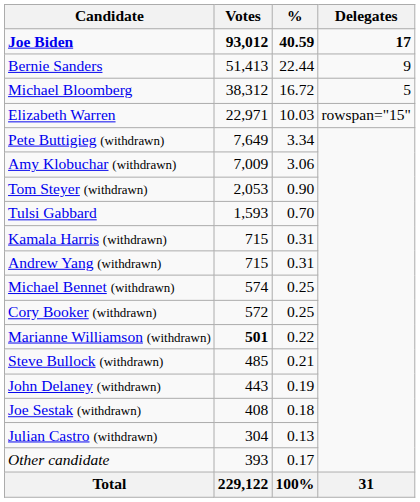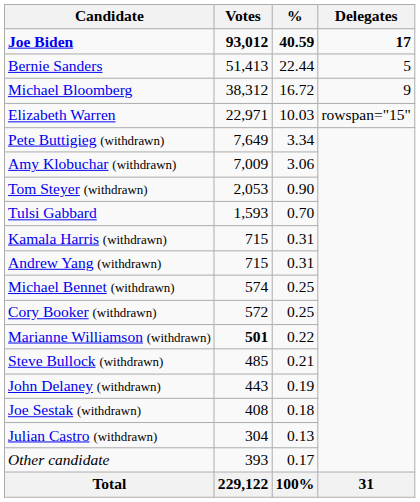(407, 66) 9 -> (407, 66) 5
(407, 90) 5 -> (407, 90) 9
